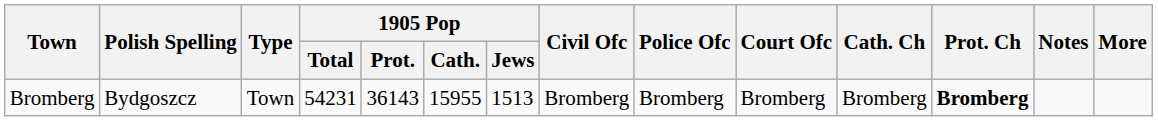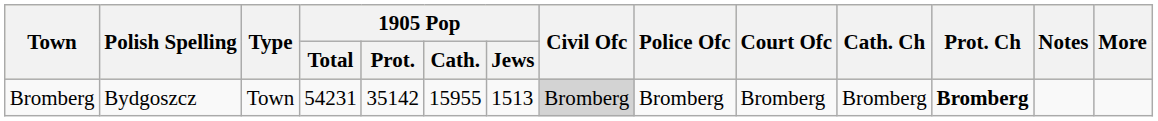(393, 98) 36143 -> (393, 98) 35142
(587, 98) no background -> (587, 98) lightgrey background
